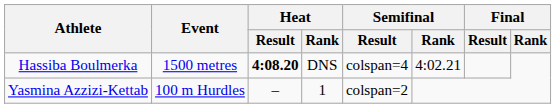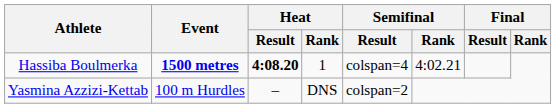(200, 65) normal -> (200, 65) bold
(322, 65) DNS -> (322, 65) 1
(322, 90) 1 -> (322, 90) DNS
